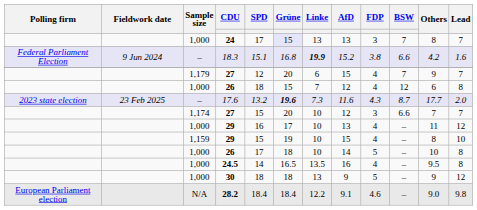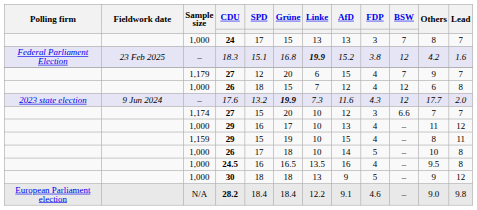(288, 40) lavender background -> (288, 40) no background
(142, 57) 9 Jun 2024 -> (142, 57) 23 Feb 2025
(404, 57) 6.6 -> (404, 57) 12
(142, 100) 23 Feb 2025 -> (142, 100) 9 Jun 2024
(288, 100) 19.6 -> (288, 100) 19.9
(404, 100) 8.7 -> (404, 100) 12
(461, 139) 10 -> (461, 139) 11
(259, 165) 14 -> (259, 165) 16
